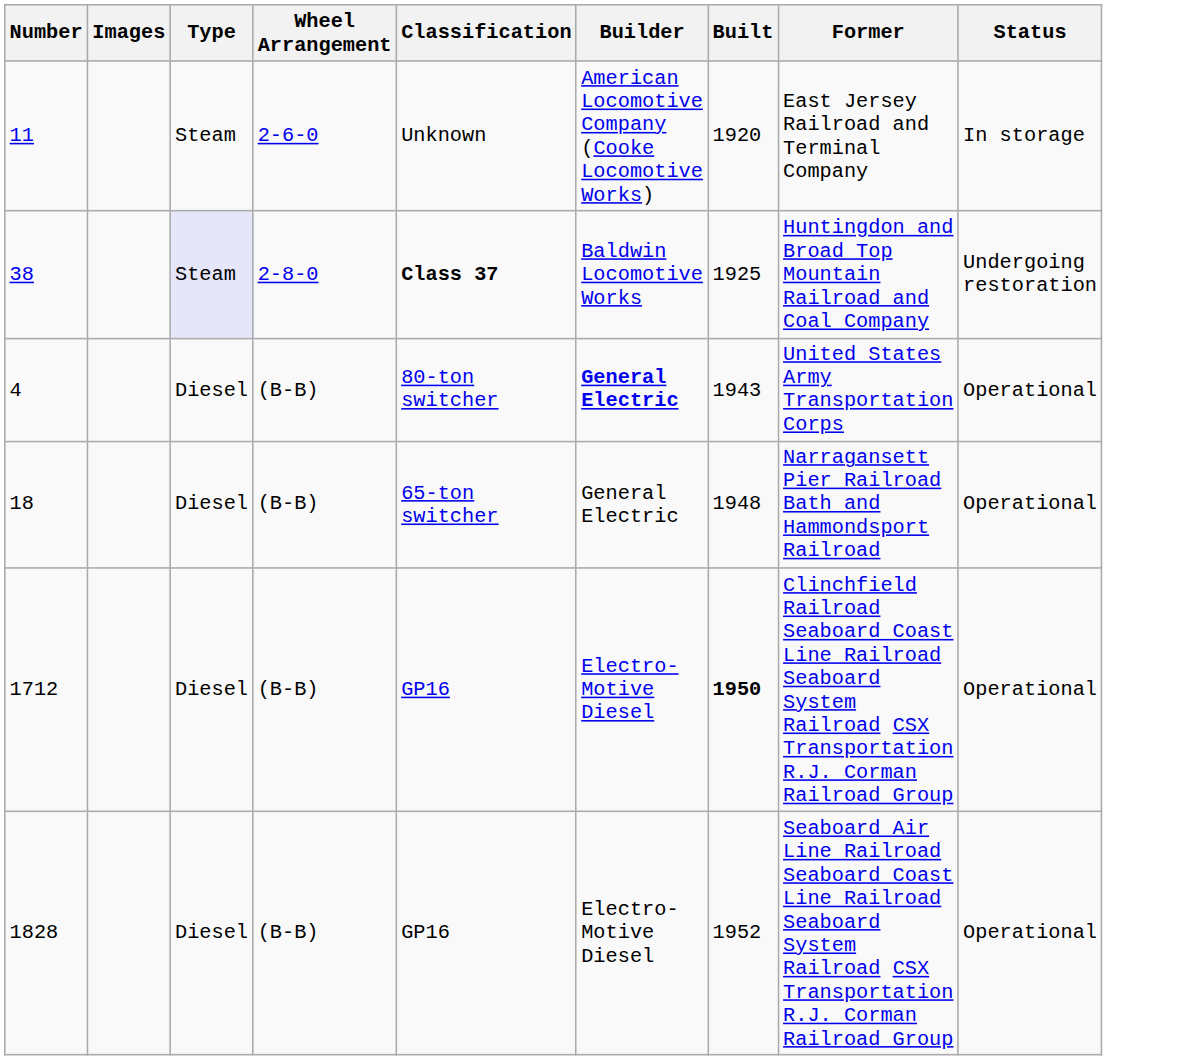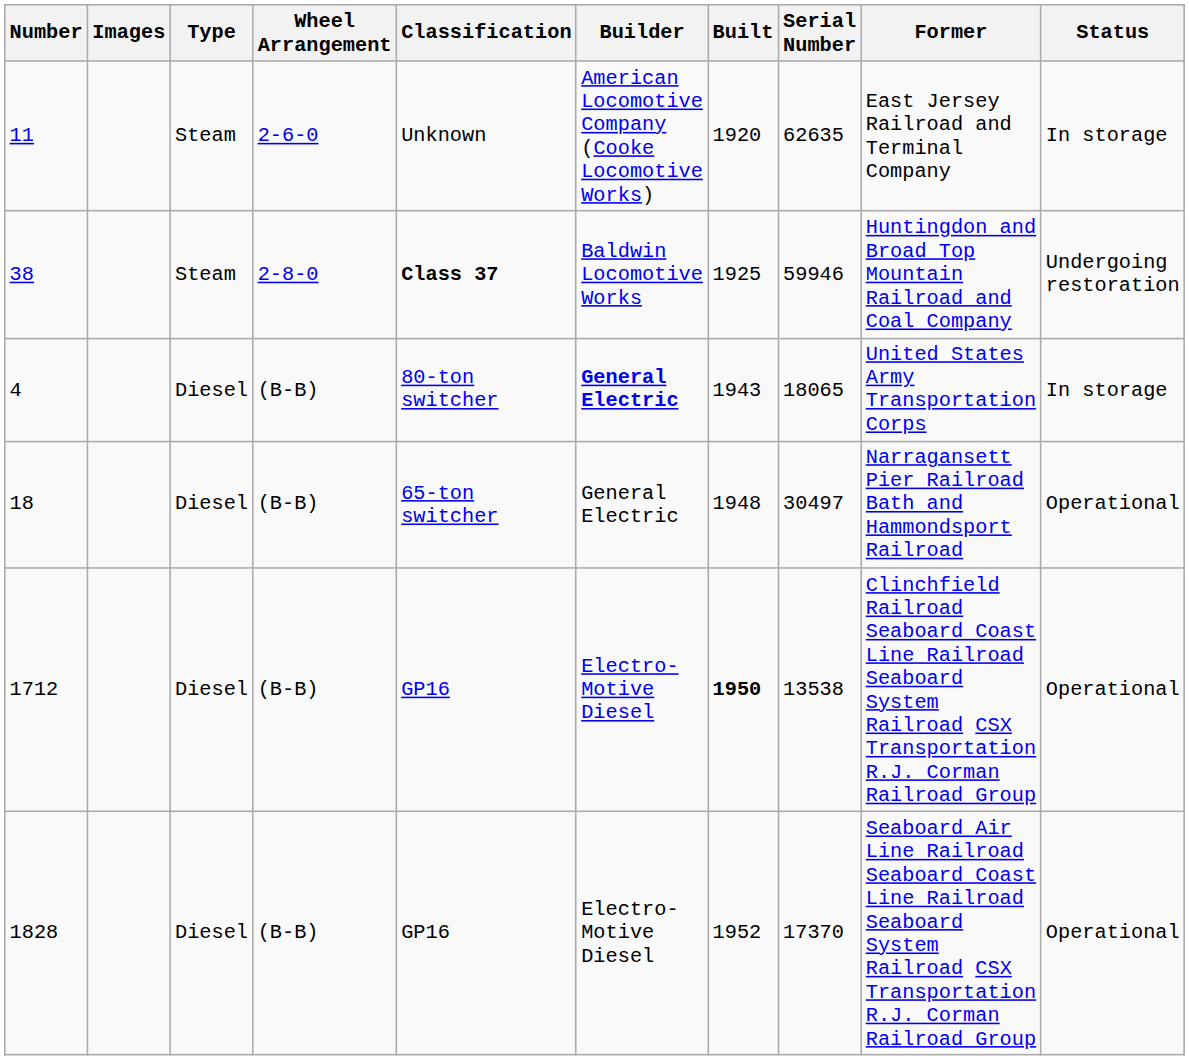+ column: (820, 33)
(205, 275) lavender background -> (205, 275) no background
(1030, 390) Operational -> (1107, 390) In storage
